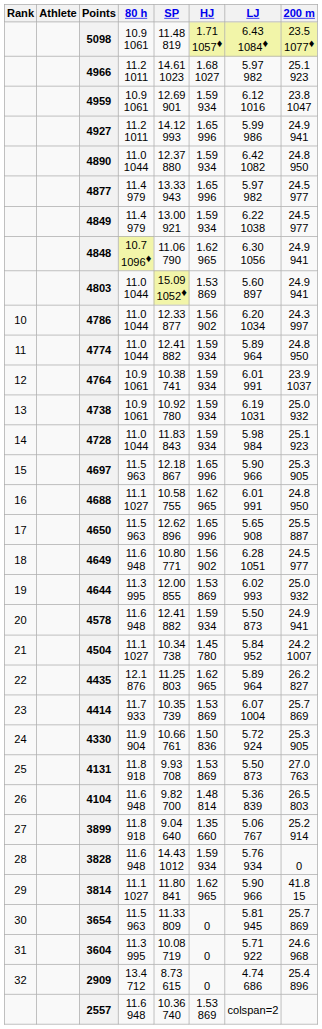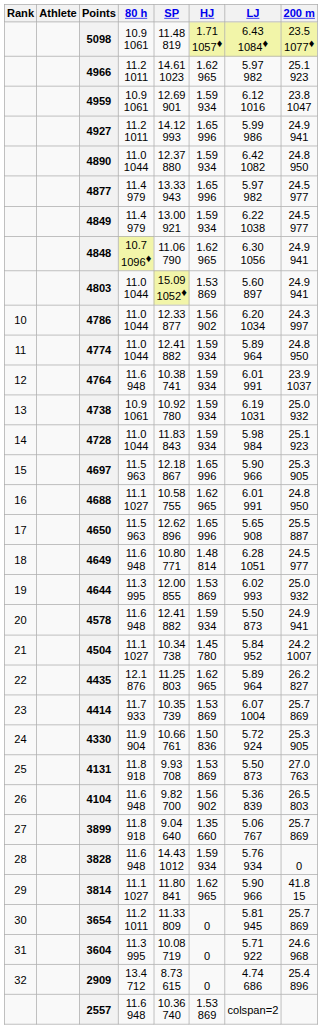(207, 72) 1.68 1027 -> (207, 72) 1.62 965
(136, 380) 10.9 1061 -> (136, 380) 11.6 948
(207, 560) 1.56 902 -> (207, 560) 1.48 814
(207, 800) 1.48 814 -> (207, 800) 1.56 902
(299, 830) 25.2 914 -> (299, 830) 25.7 869
(136, 920) 11.5 963 -> (136, 920) 11.2 1011
